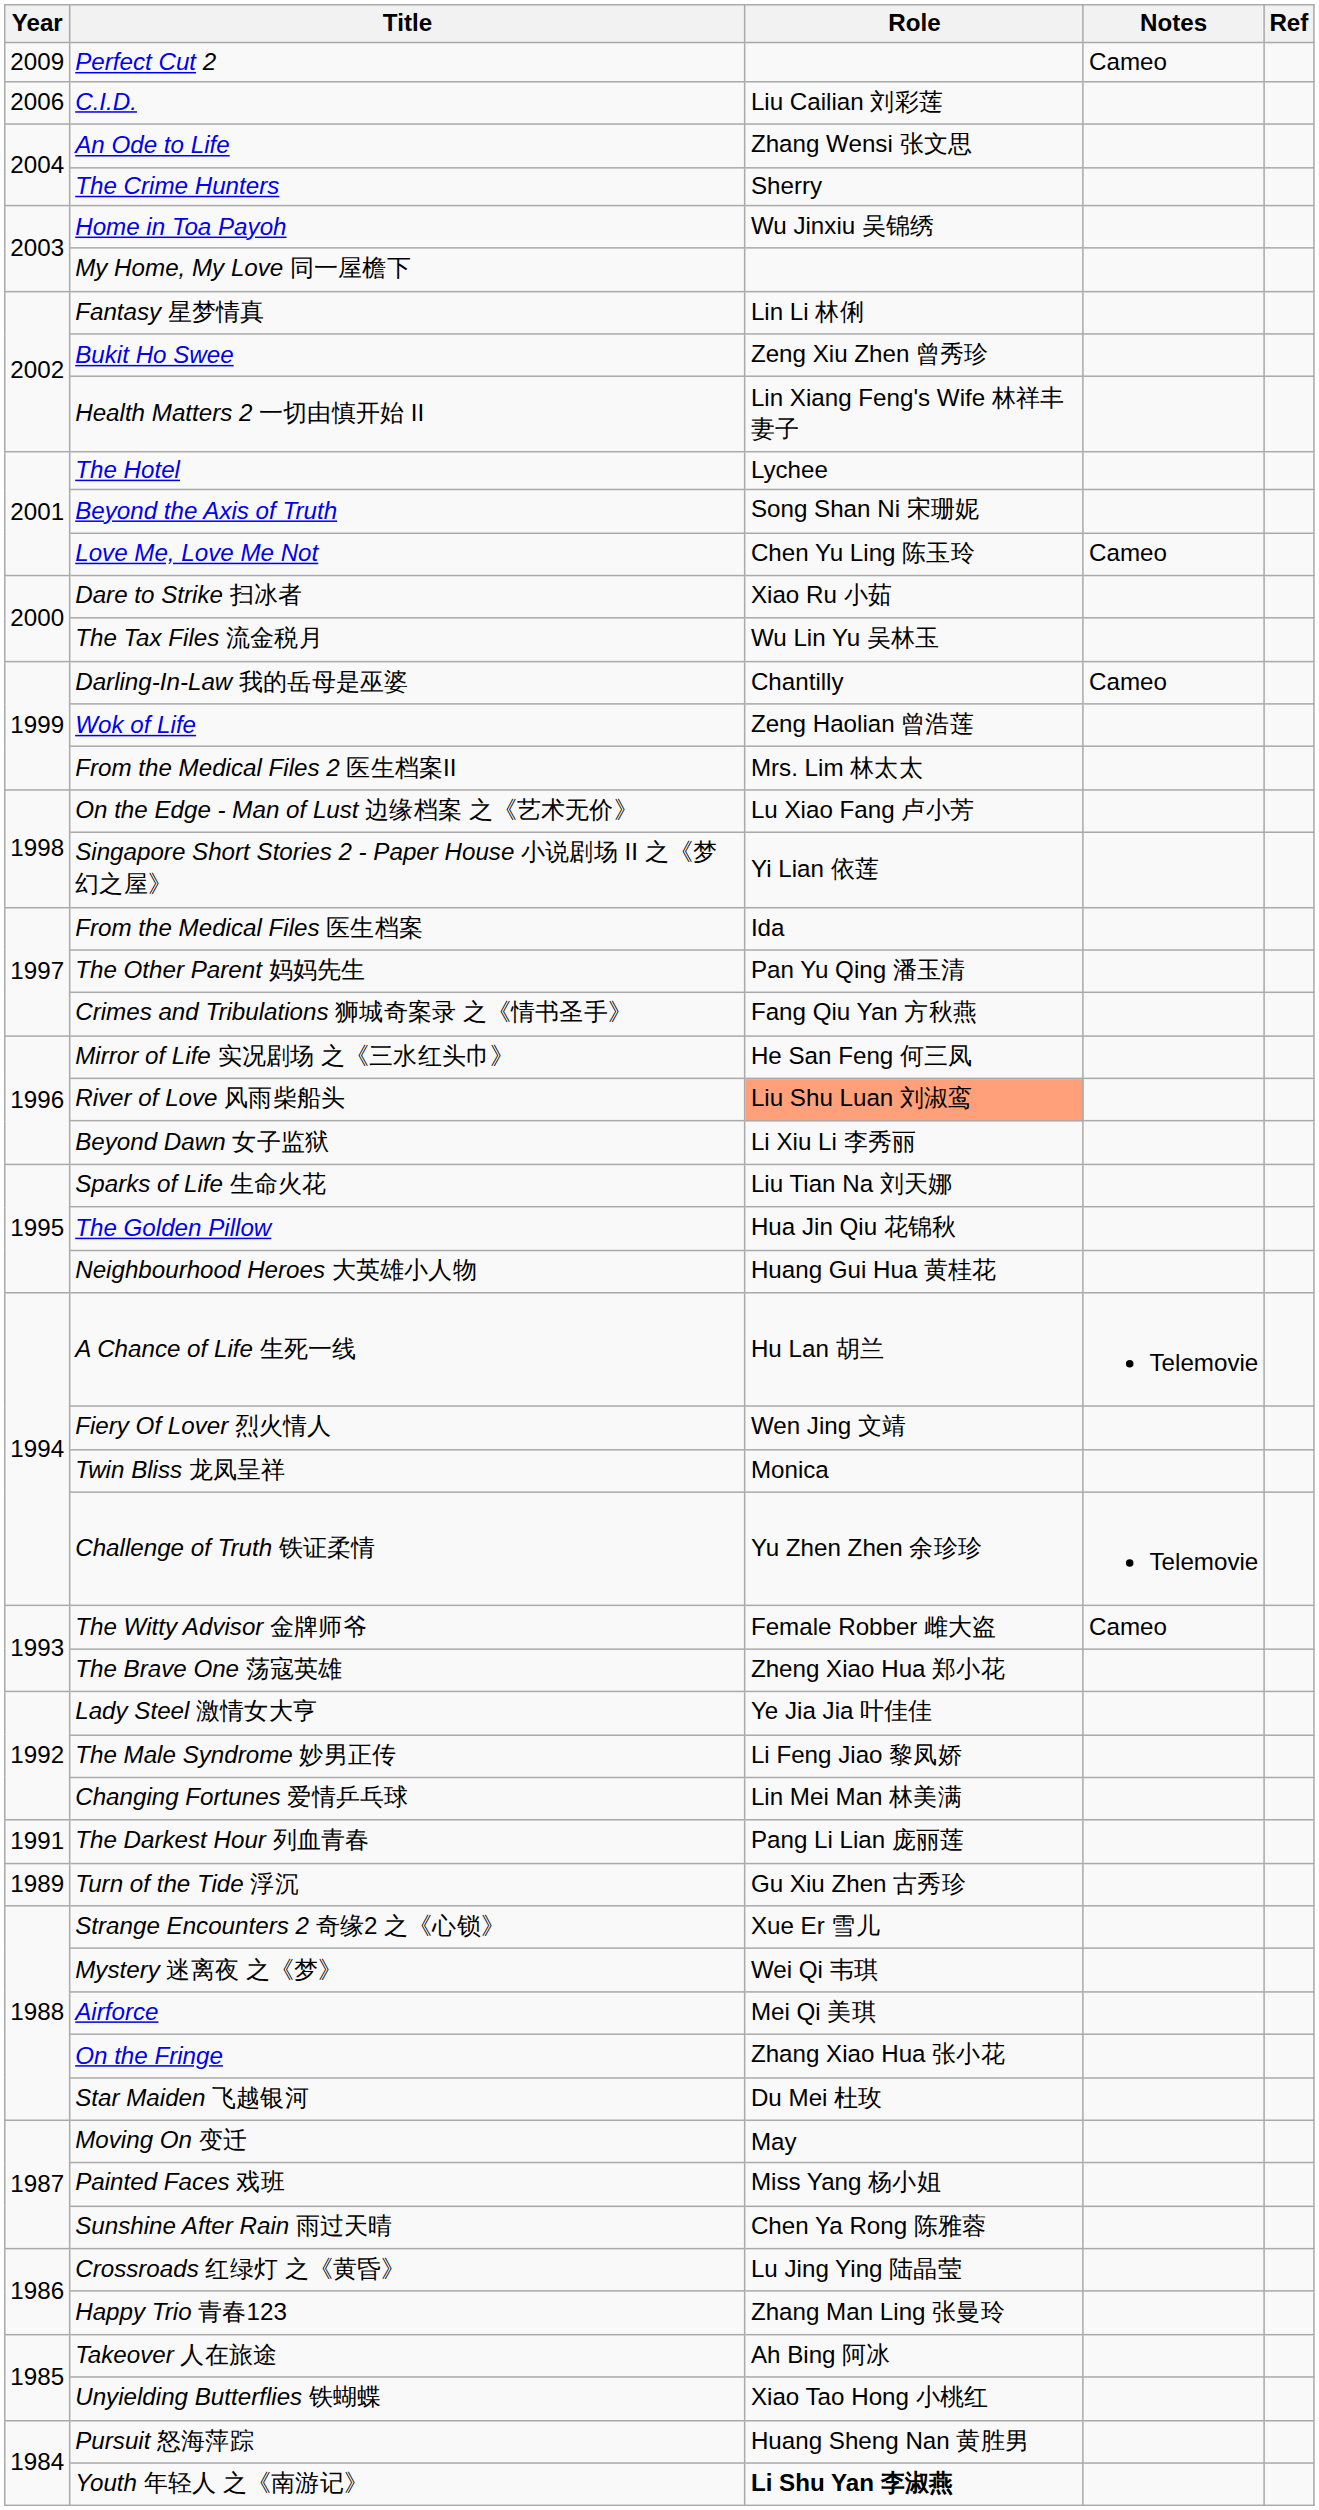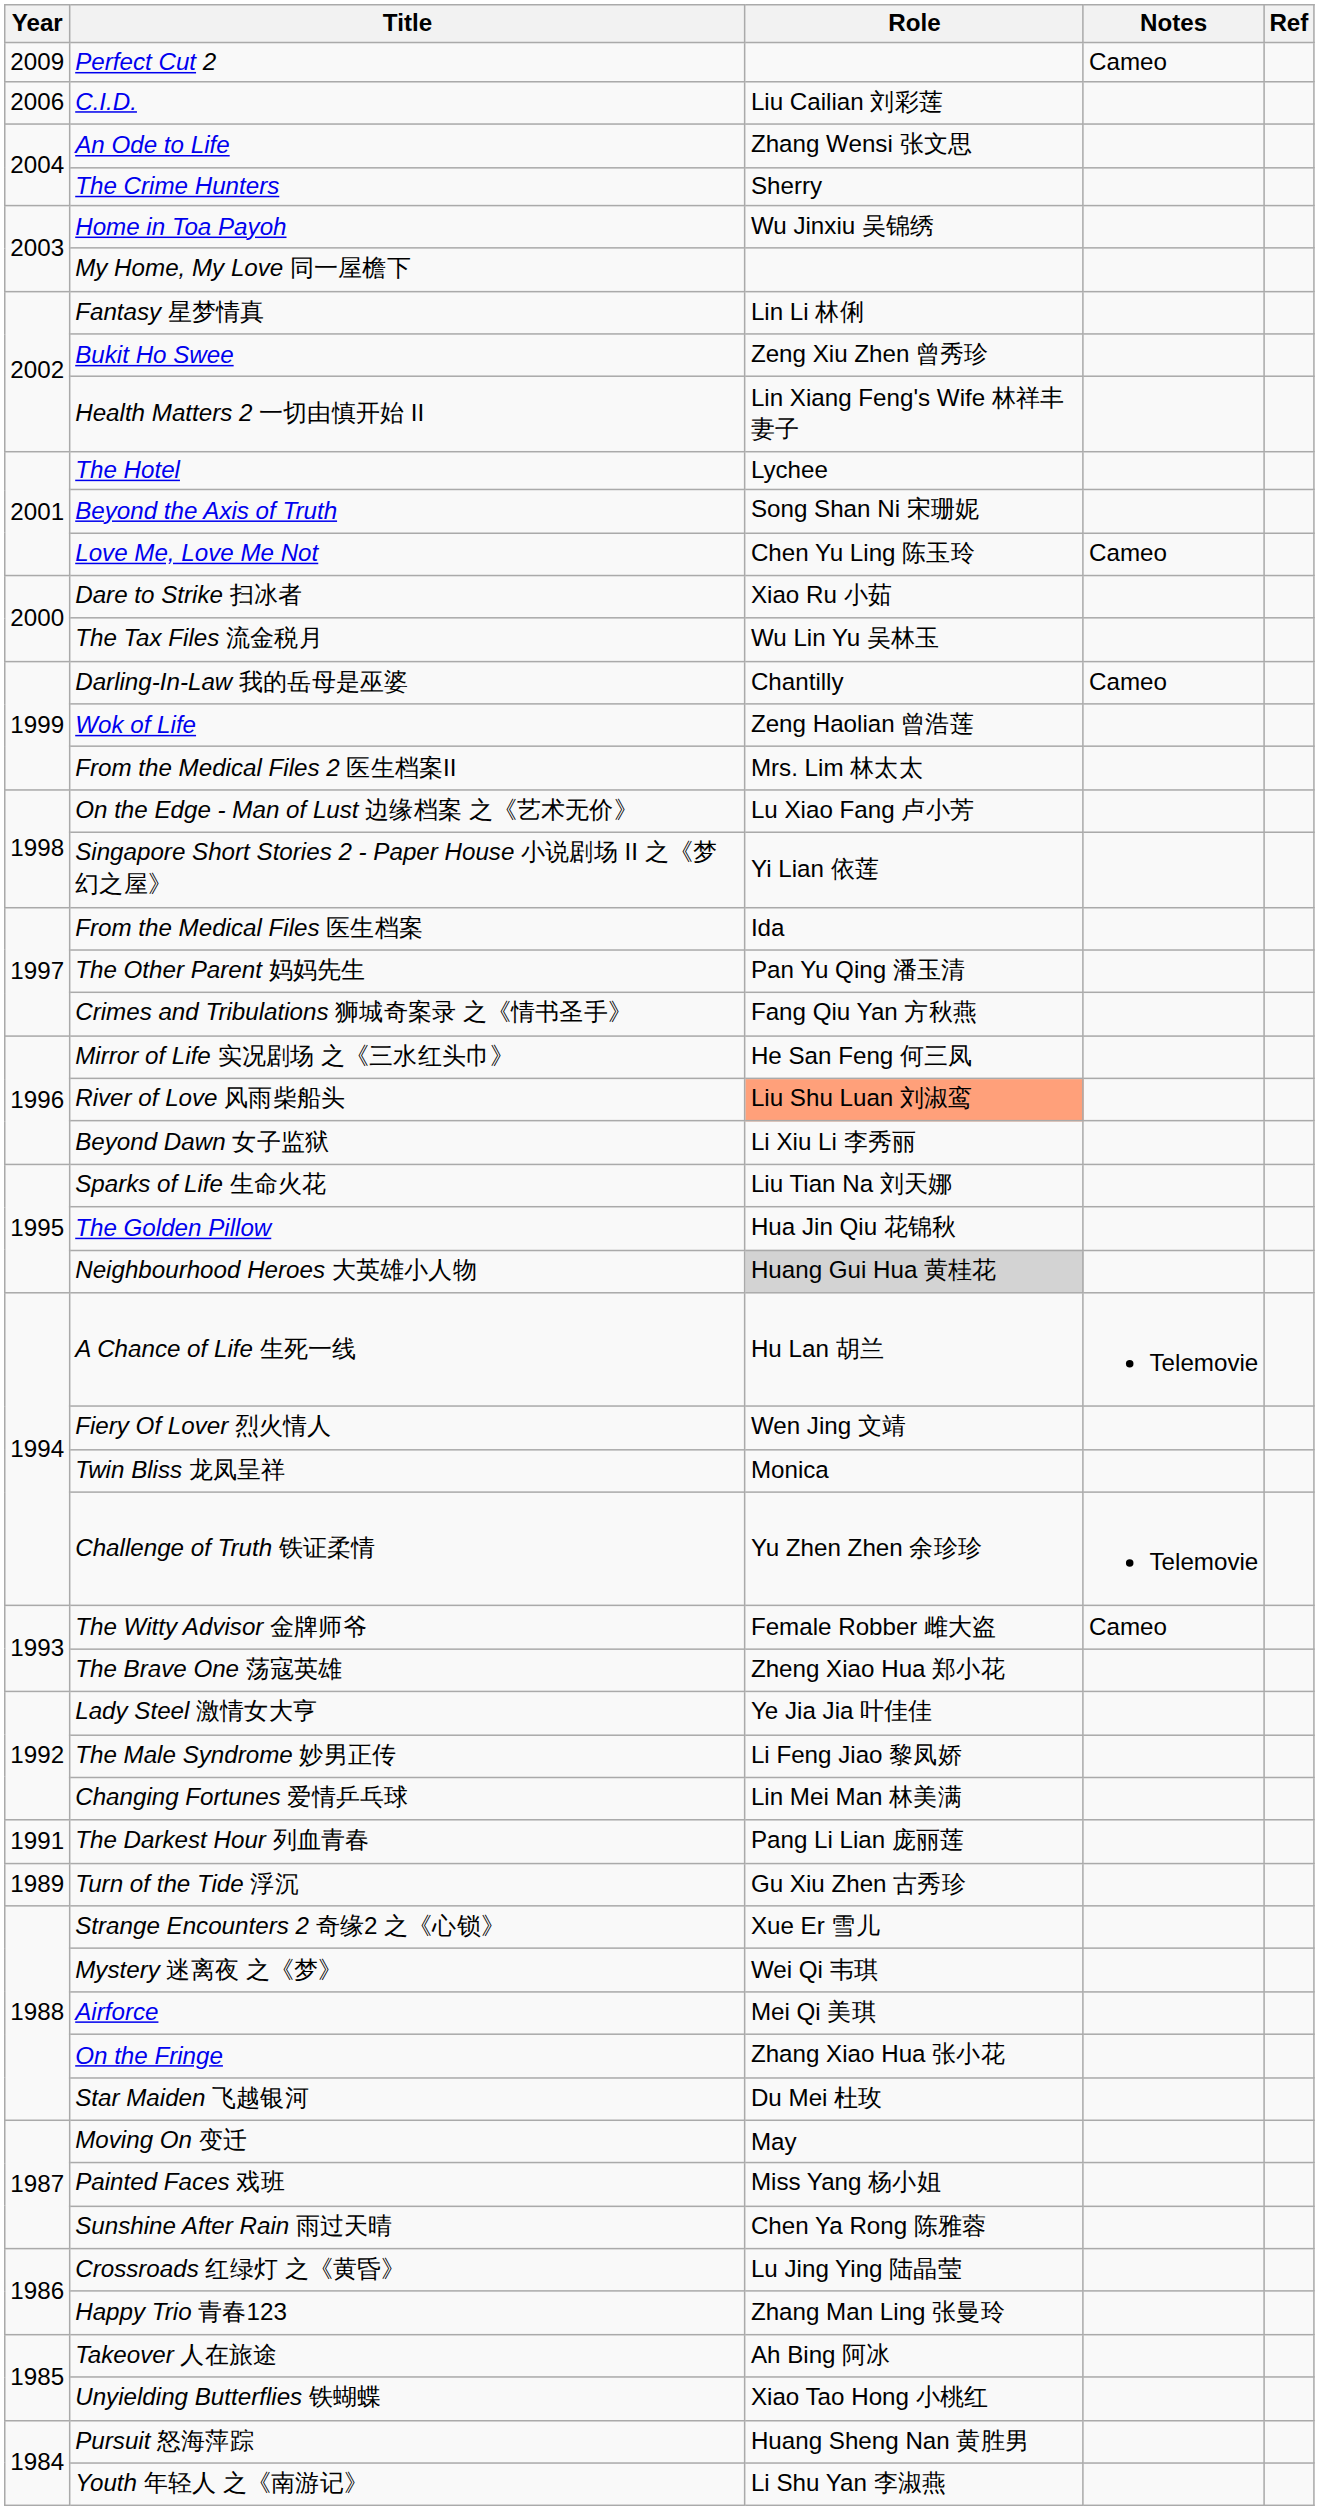(874, 1270) no background -> (874, 1270) lightgrey background
(852, 2483) bold -> (848, 2483) normal
